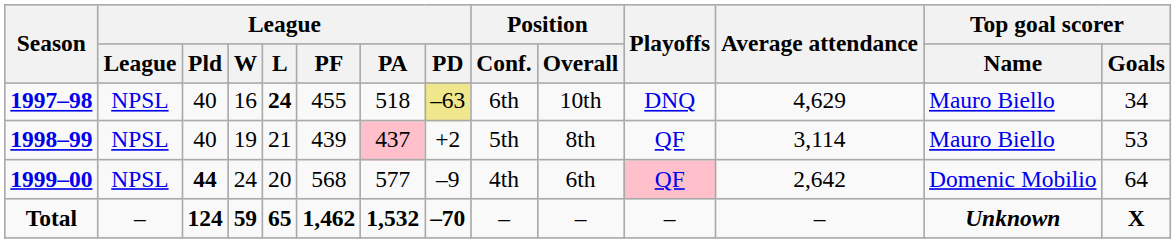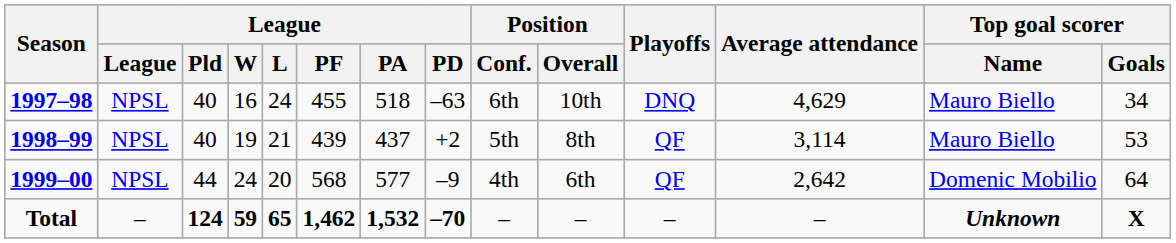(280, 101) bold -> (280, 101) normal
(448, 101) khaki background -> (448, 101) no background
(393, 140) pink background -> (393, 140) no background
(205, 179) bold -> (205, 179) normal
(670, 179) pink background -> (670, 179) no background
